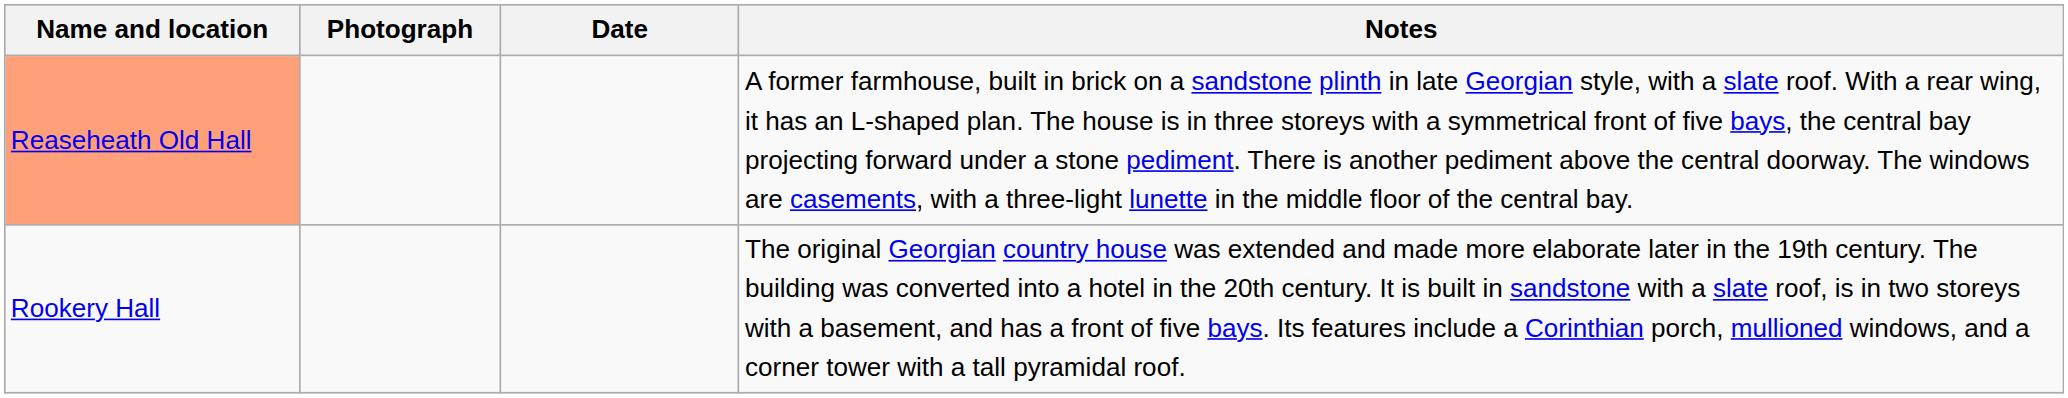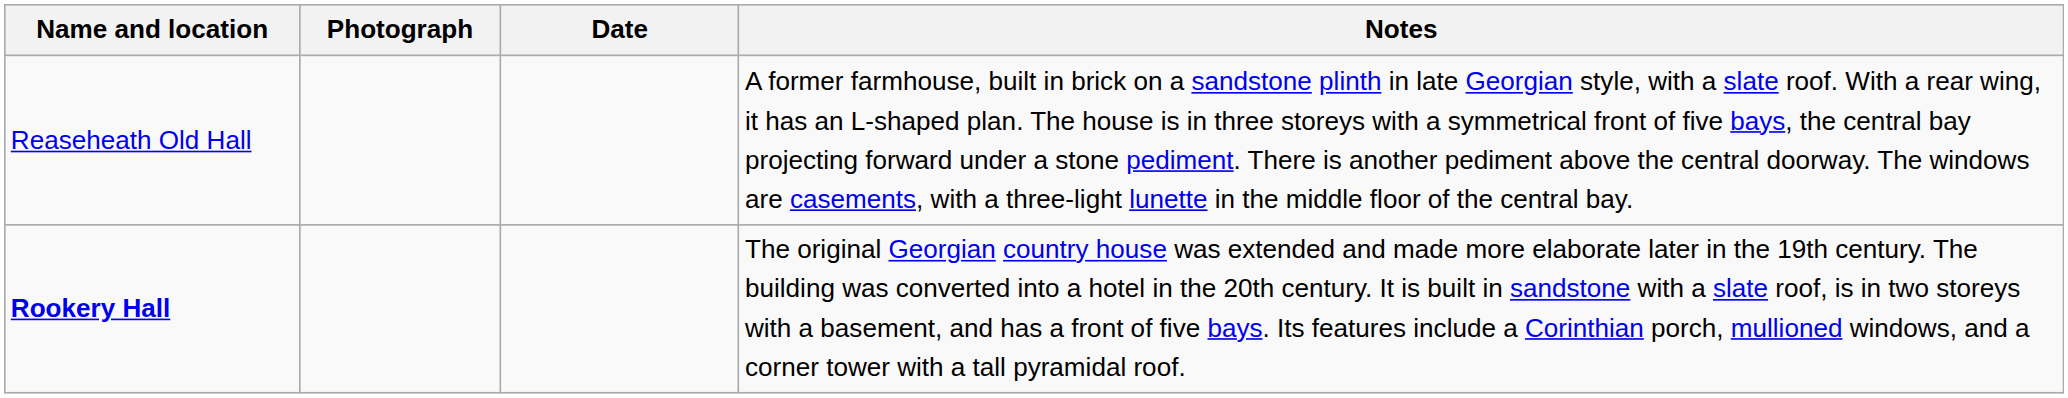(131, 139) lightsalmon background -> (131, 139) no background
(85, 308) normal -> (91, 308) bold
